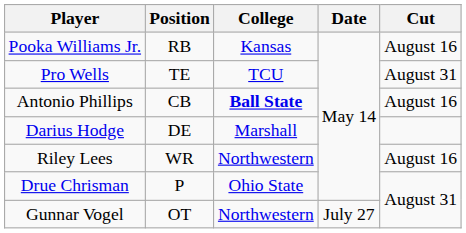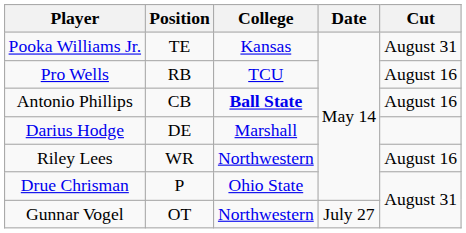(179, 46) RB -> (179, 46) TE
(421, 46) August 16 -> (421, 46) August 31
(179, 74) TE -> (179, 74) RB
(421, 74) August 31 -> (421, 74) August 16
